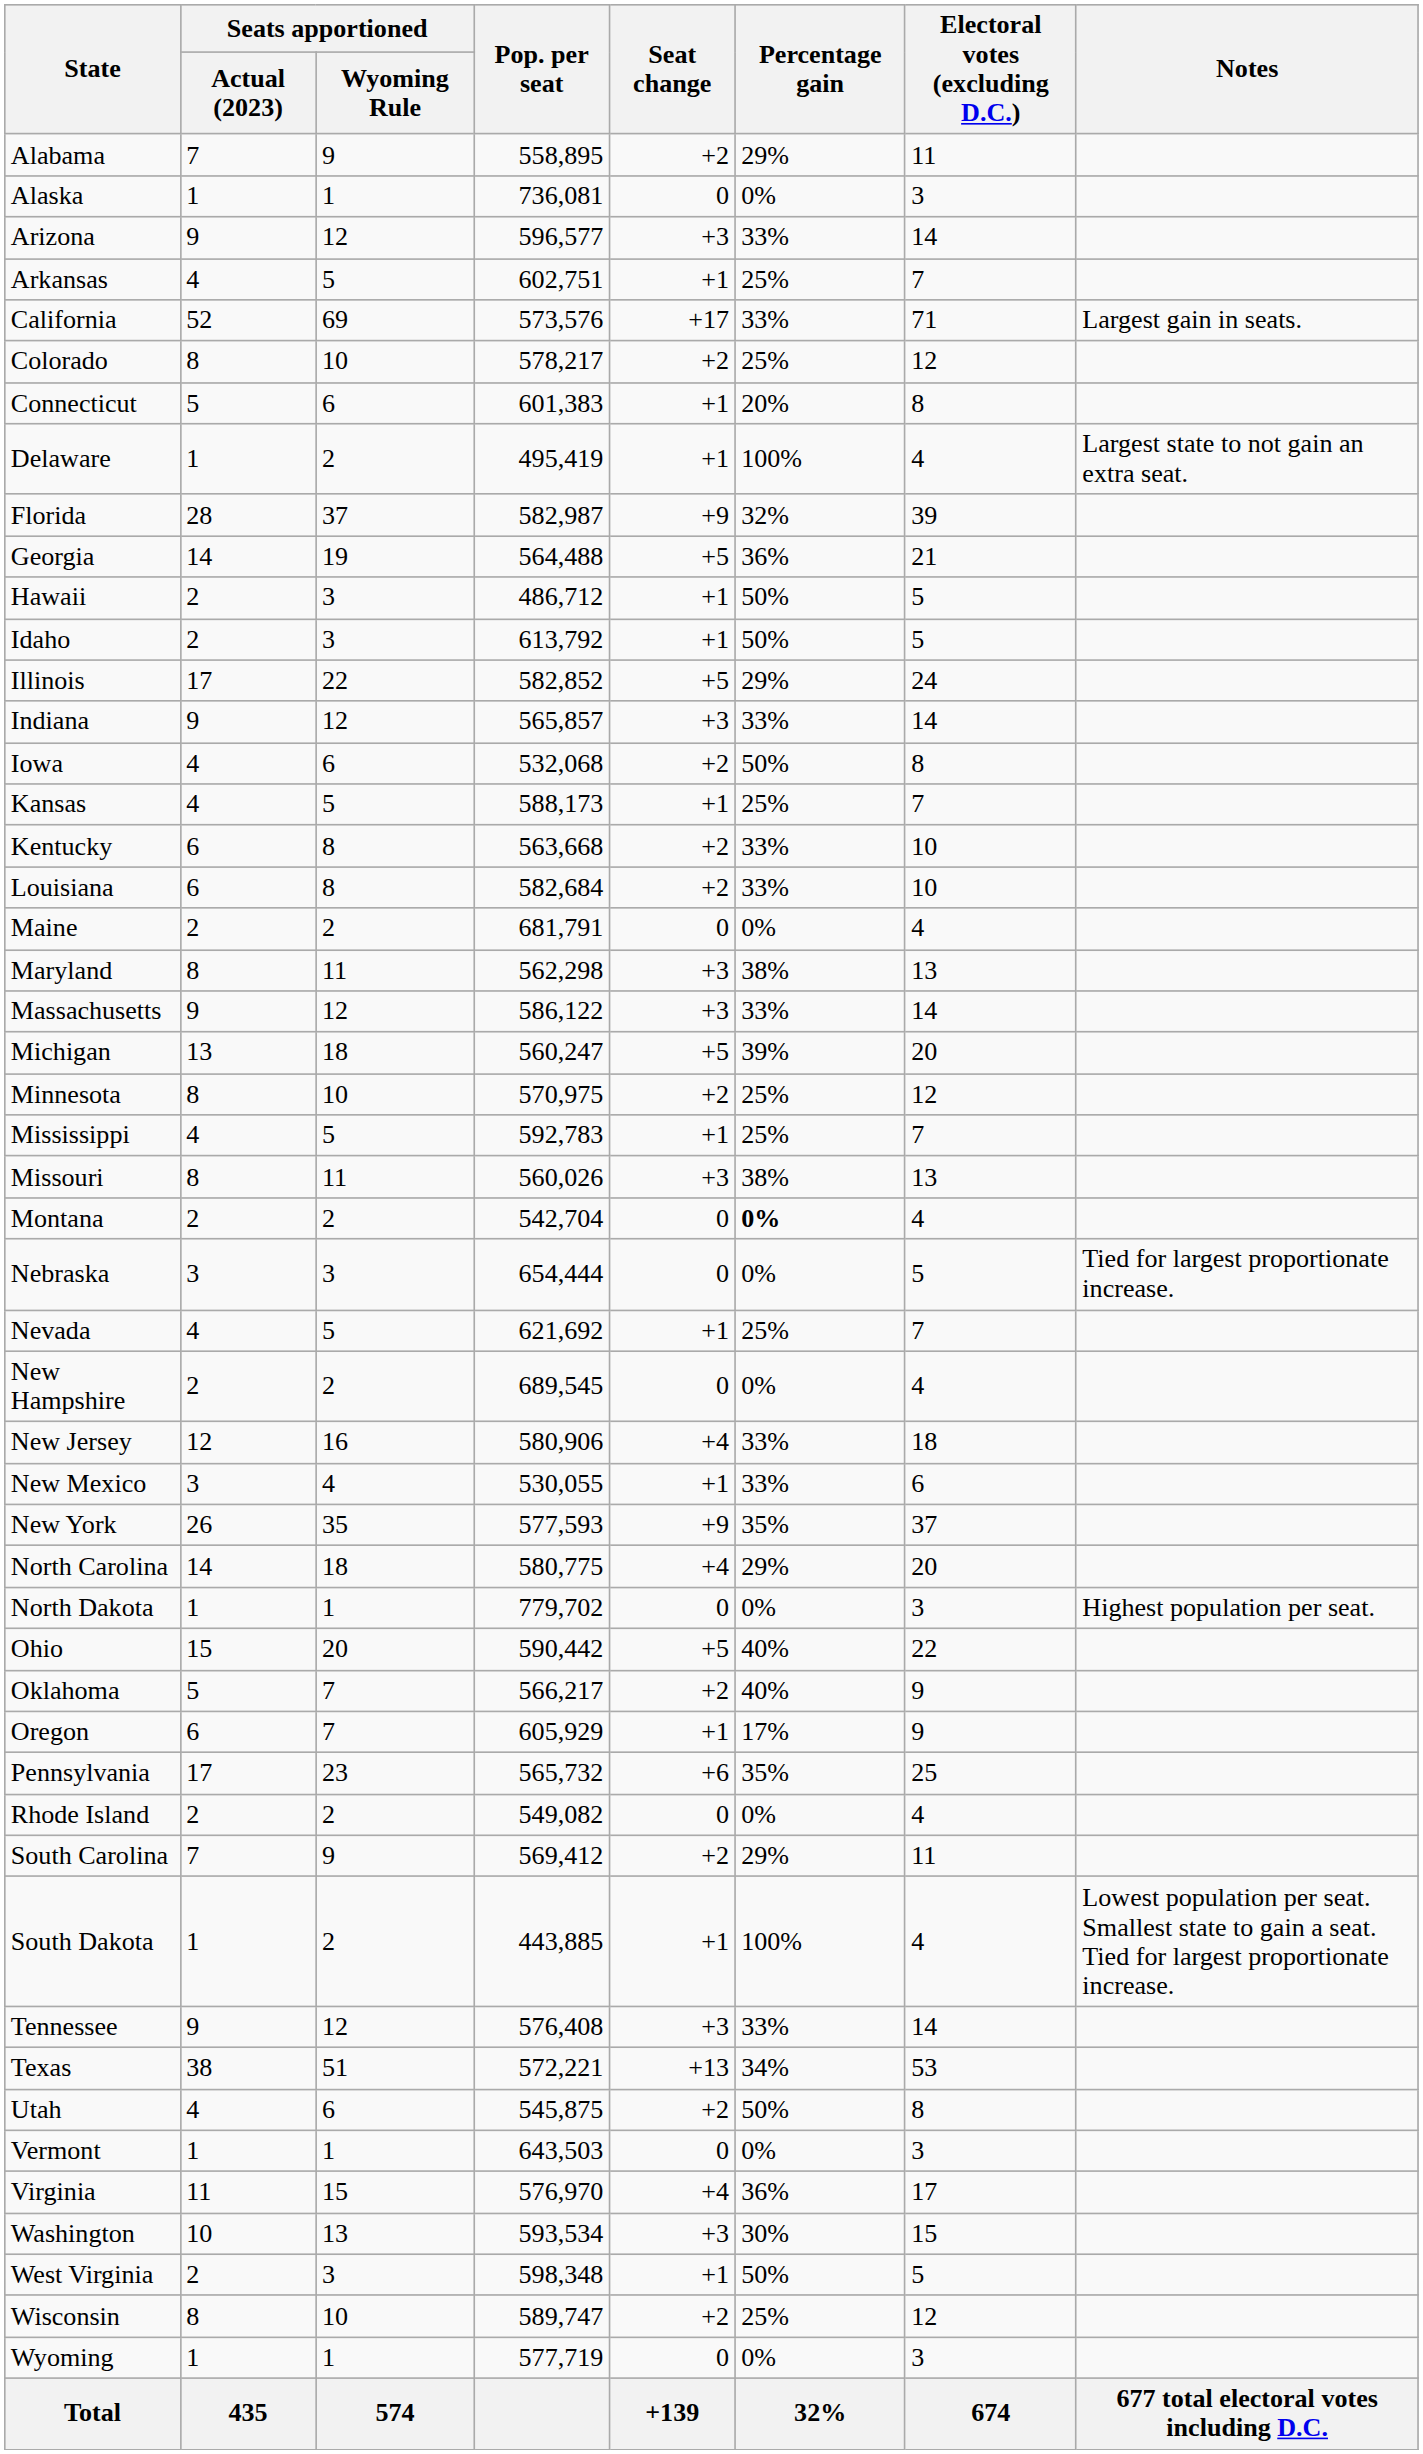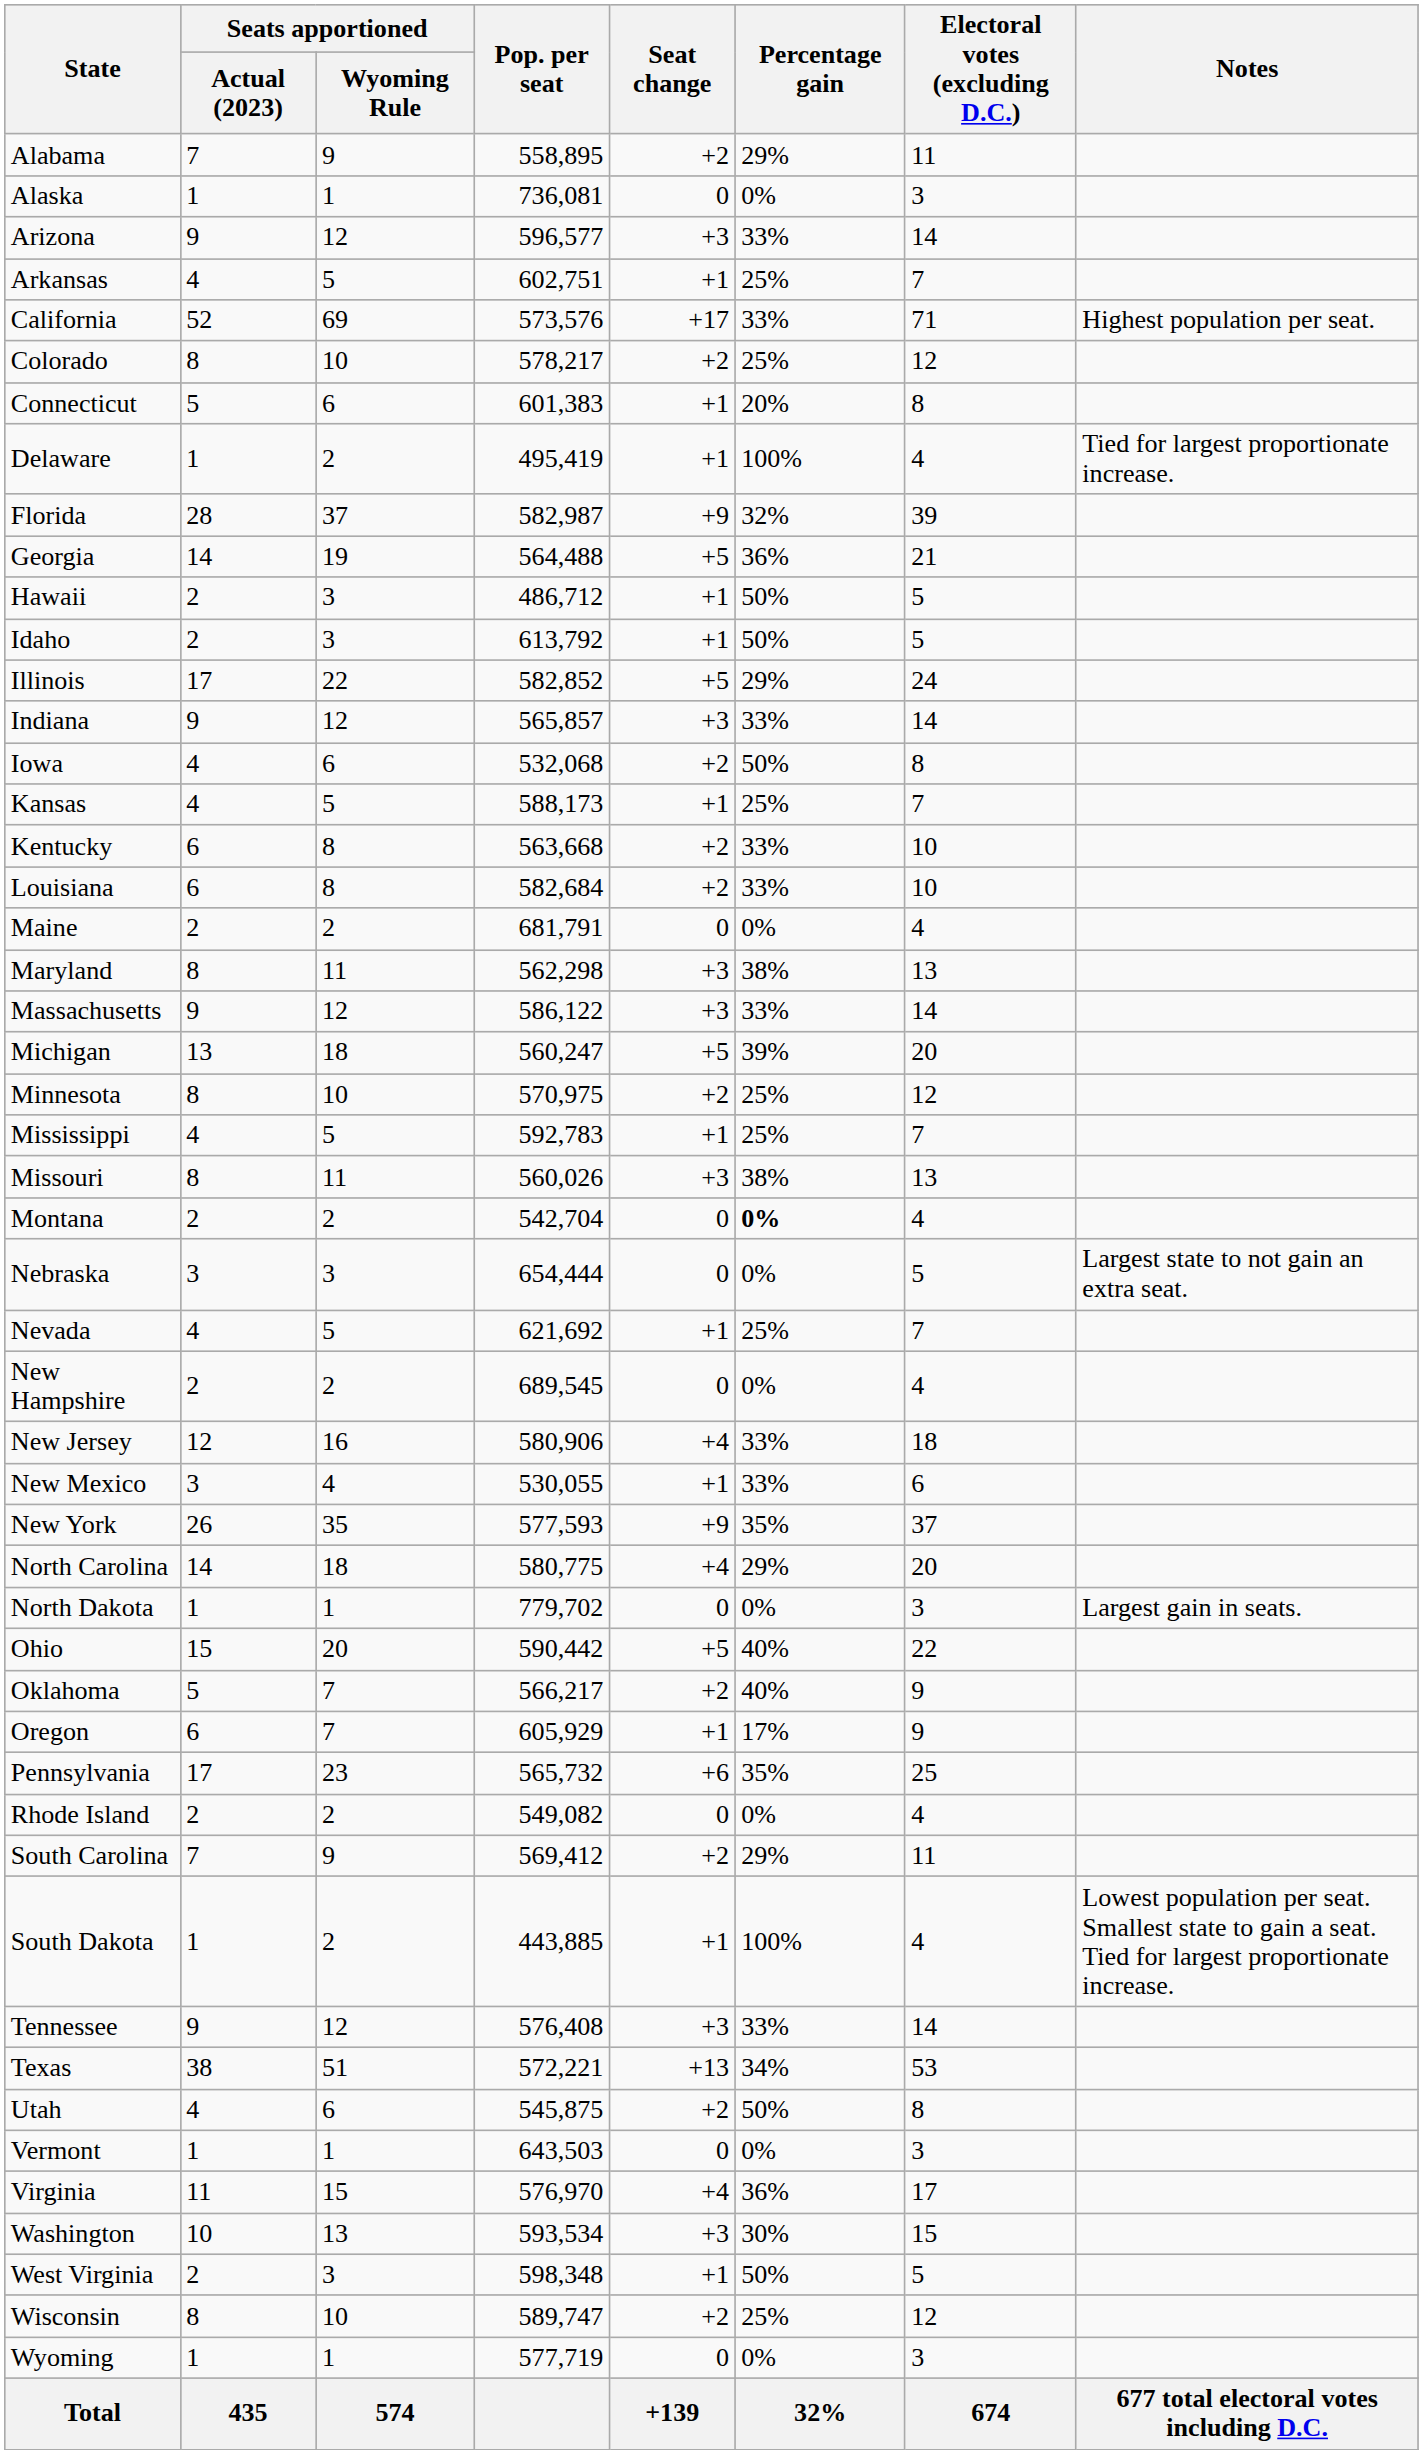(1192, 320) Largest gain in seats. -> (1229, 320) Highest population per seat.
(1223, 458) Largest state to not gain an extra seat. -> (1236, 458) Tied for largest proportionate increase.
(1236, 1273) Tied for largest proportionate increase. -> (1223, 1273) Largest state to not gain an extra seat.
(1229, 1607) Highest population per seat. -> (1192, 1607) Largest gain in seats.
